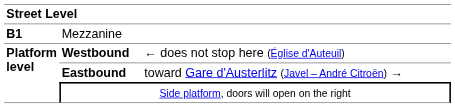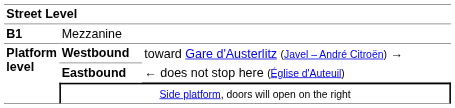(245, 53) ← does not stop here (Église d'Auteuil) -> (274, 53) toward Gare d'Austerlitz (Javel – André Citroën) →
(274, 72) toward Gare d'Austerlitz (Javel – André Citroën) → -> (245, 72) ← does not stop here (Église d'Auteuil)
